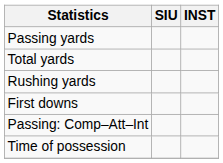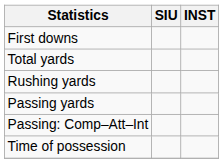rows swapped: (43, 103) <-> (51, 37)
